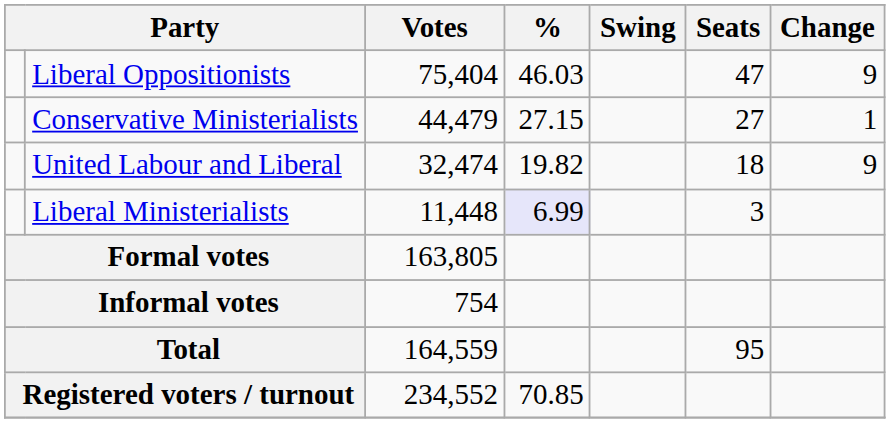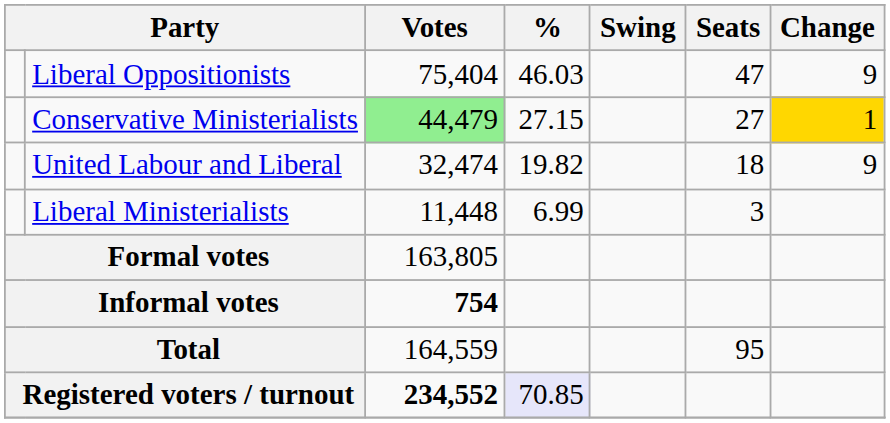(458, 119) no background -> (458, 119) lightgreen background
(870, 119) no background -> (870, 119) gold background
(558, 211) lavender background -> (558, 211) no background
(476, 303) normal -> (476, 303) bold
(451, 394) normal -> (451, 394) bold
(551, 394) no background -> (551, 394) lavender background
